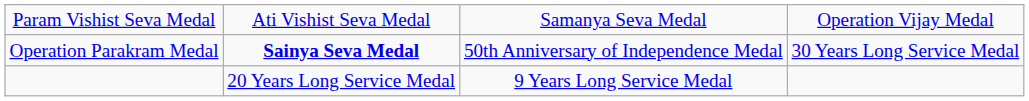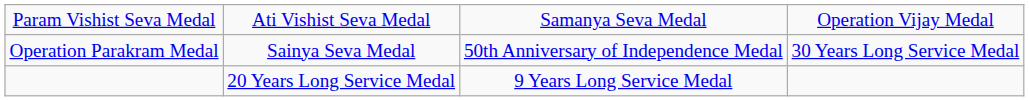(341, 50) bold -> (341, 50) normal
